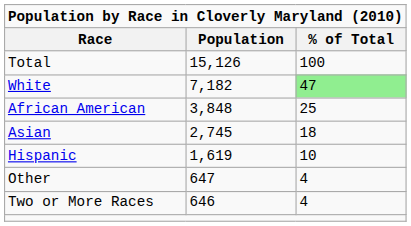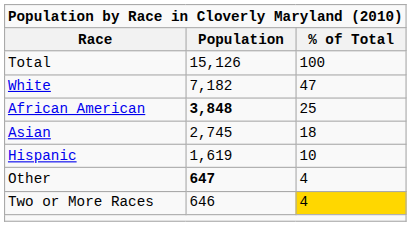(308, 86) lightgreen background -> (308, 86) no background
(211, 109) normal -> (211, 109) bold
(202, 179) normal -> (202, 179) bold
(304, 203) no background -> (304, 203) gold background
